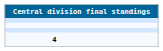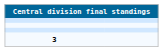(55, 39) 4 -> (55, 39) 3
